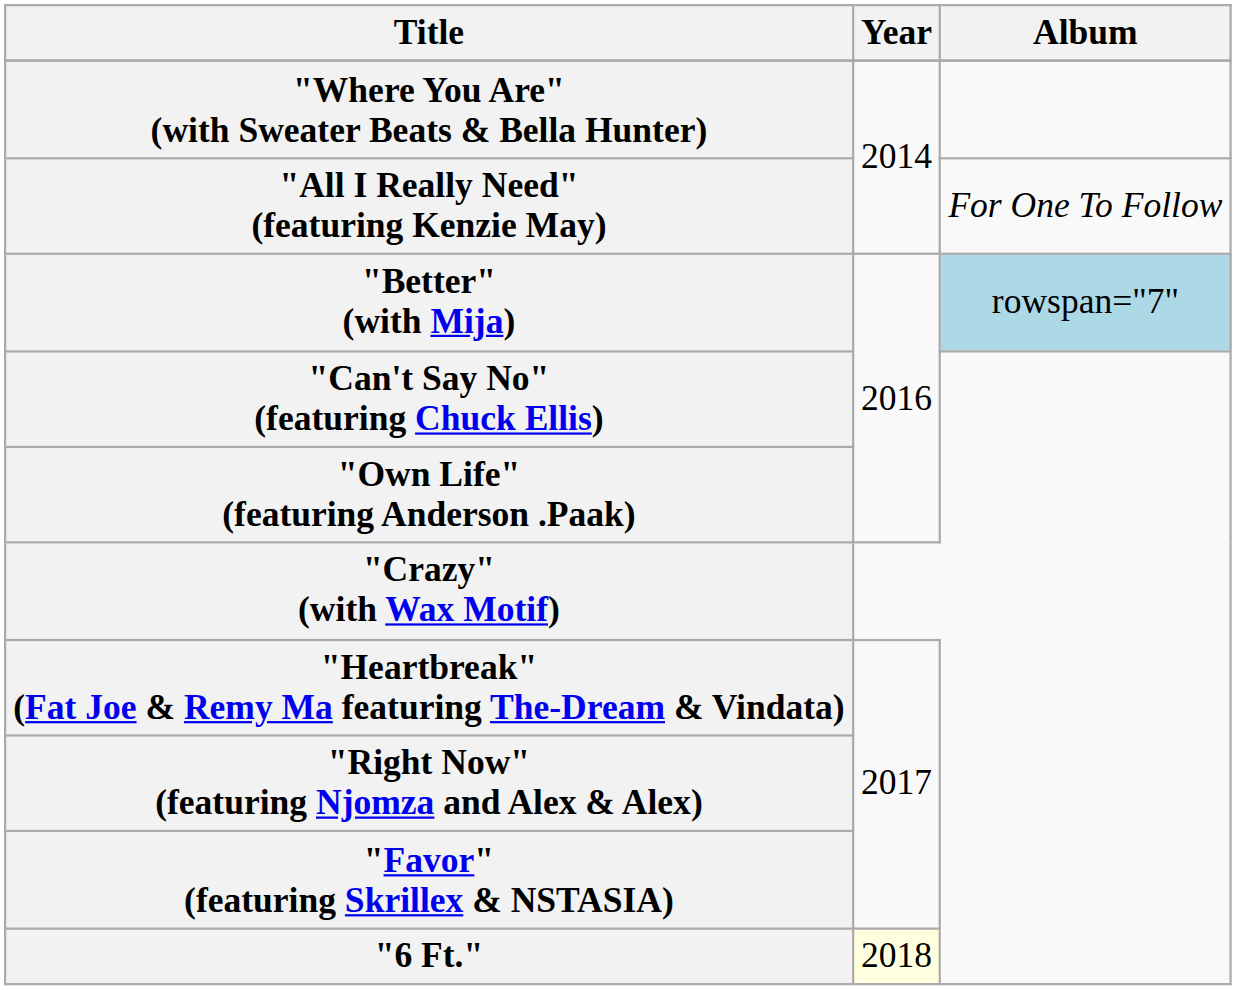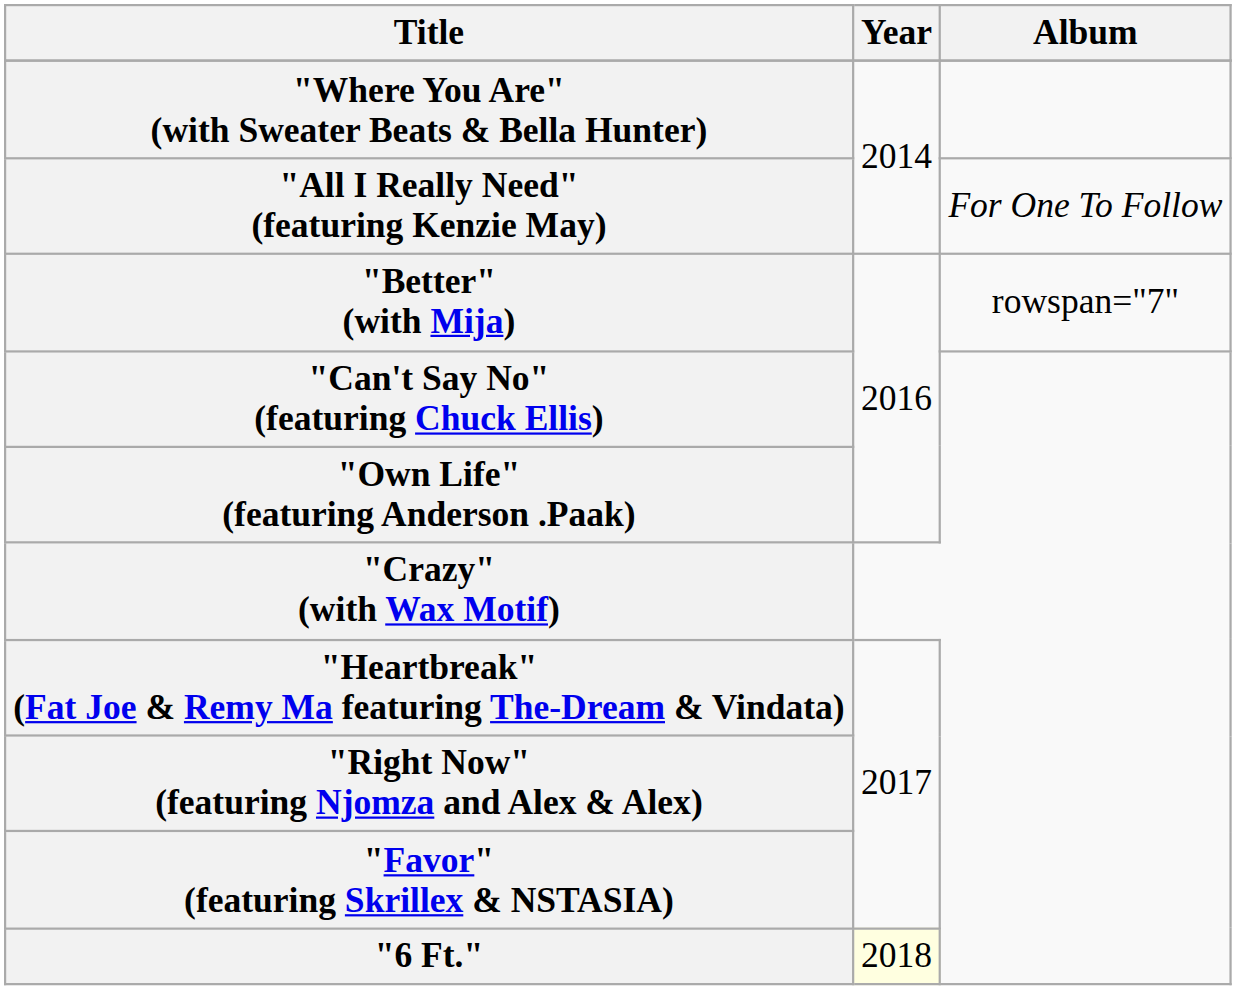(1085, 301) lightblue background -> (1085, 301) no background
